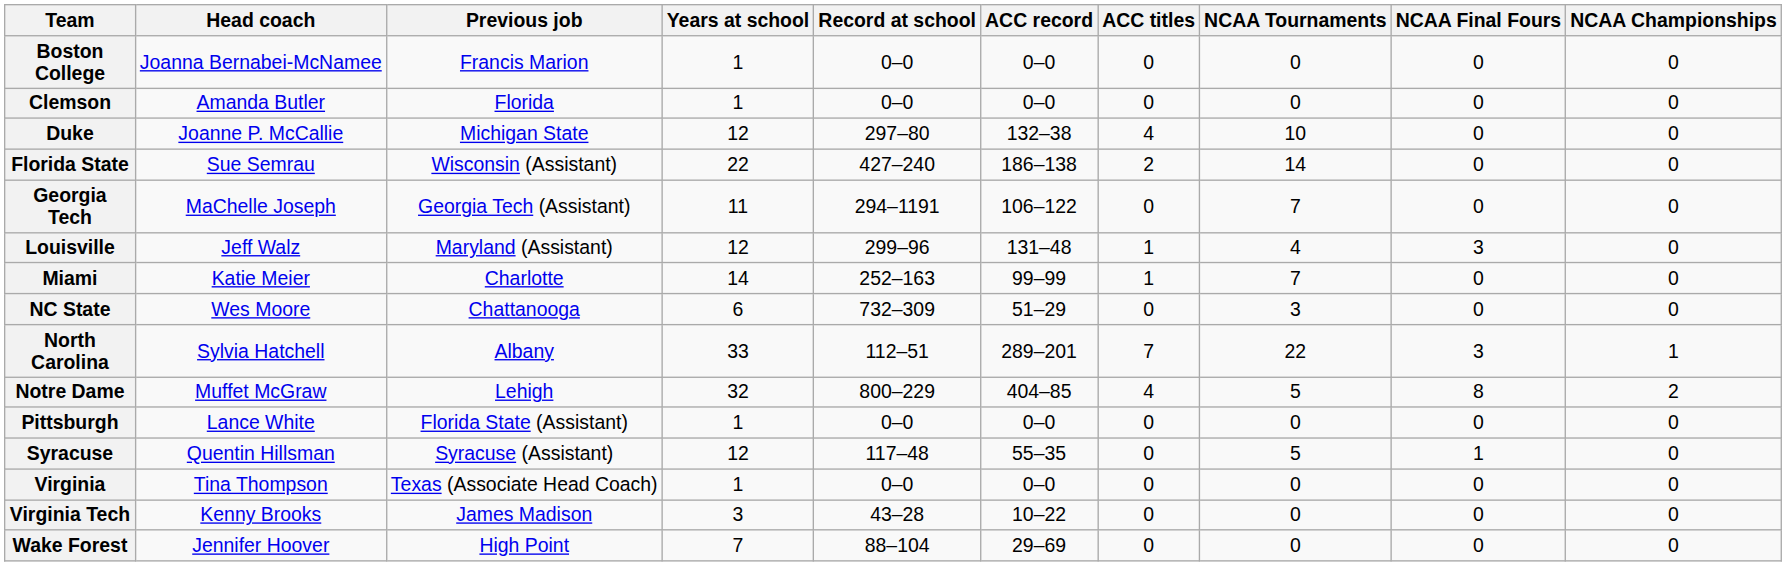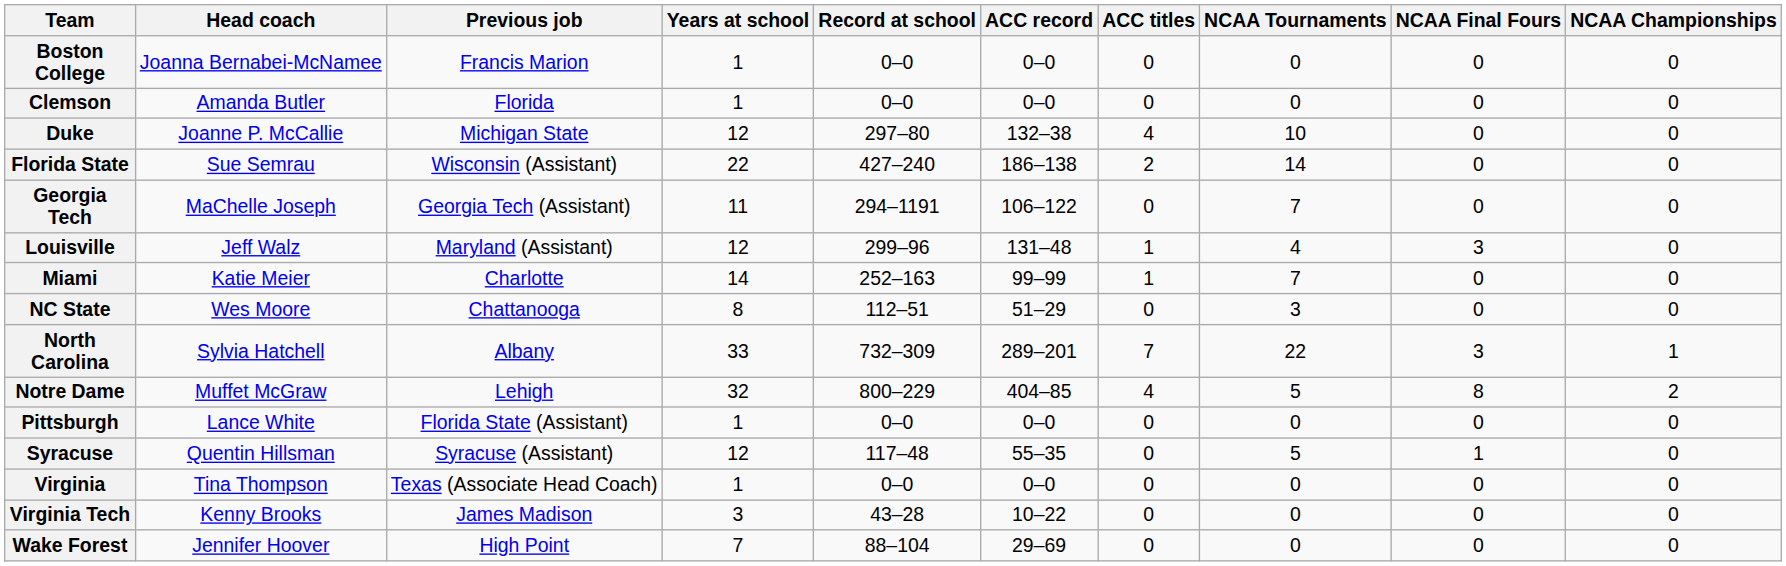(738, 309) 6 -> (738, 309) 8
(897, 309) 732–309 -> (897, 309) 112–51
(897, 351) 112–51 -> (897, 351) 732–309
